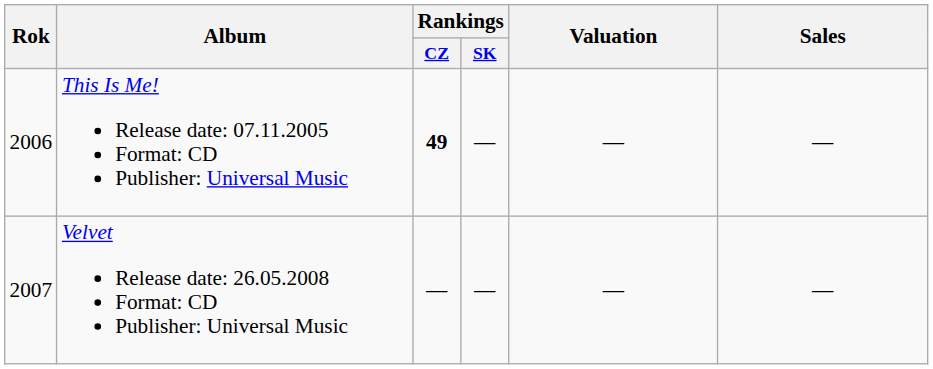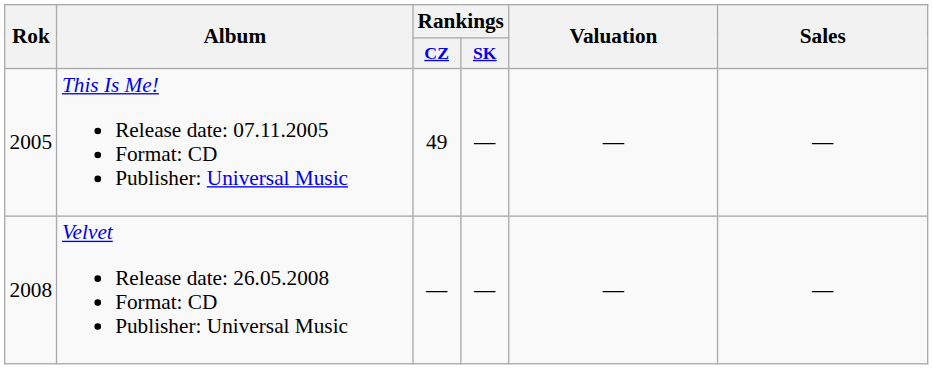(31, 141) 2006 -> (31, 141) 2005
(437, 141) bold -> (437, 141) normal
(31, 290) 2007 -> (31, 290) 2008
